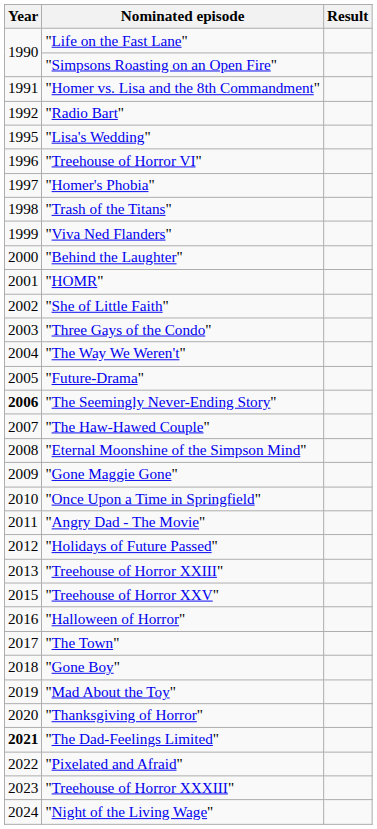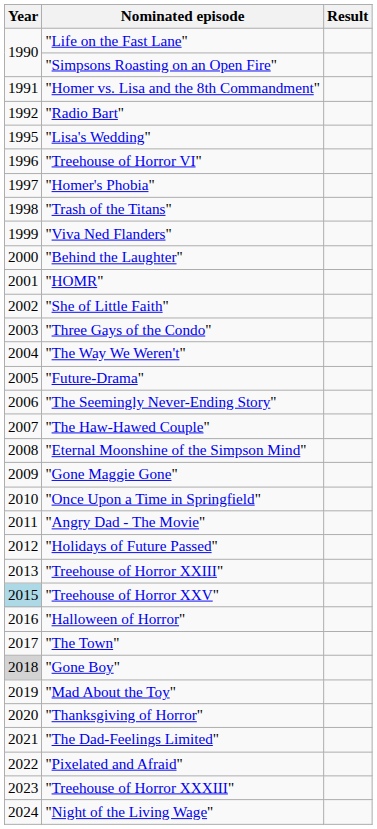(23, 402) bold -> (23, 402) normal
(23, 595) no background -> (23, 595) lightblue background
(23, 667) no background -> (23, 667) lightgrey background
(23, 739) bold -> (23, 739) normal
